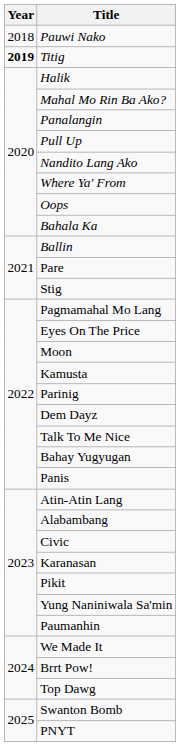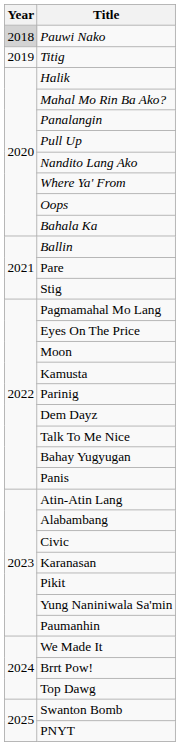(21, 36) no background -> (21, 36) lightgrey background
(21, 57) bold -> (21, 57) normal
